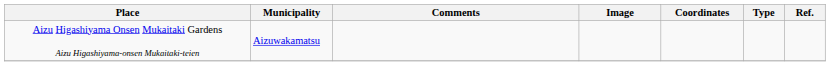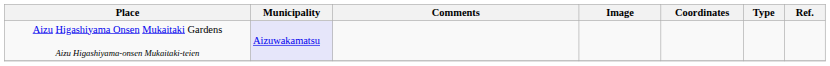(287, 40) no background -> (287, 40) lavender background
